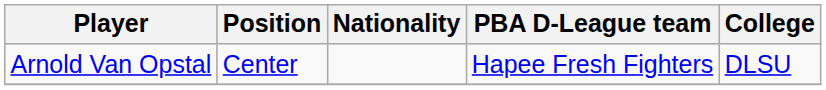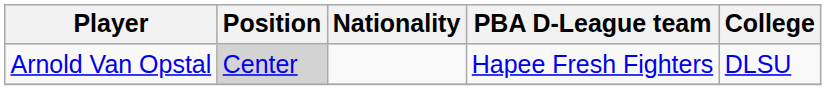(260, 63) no background -> (260, 63) lightgrey background
